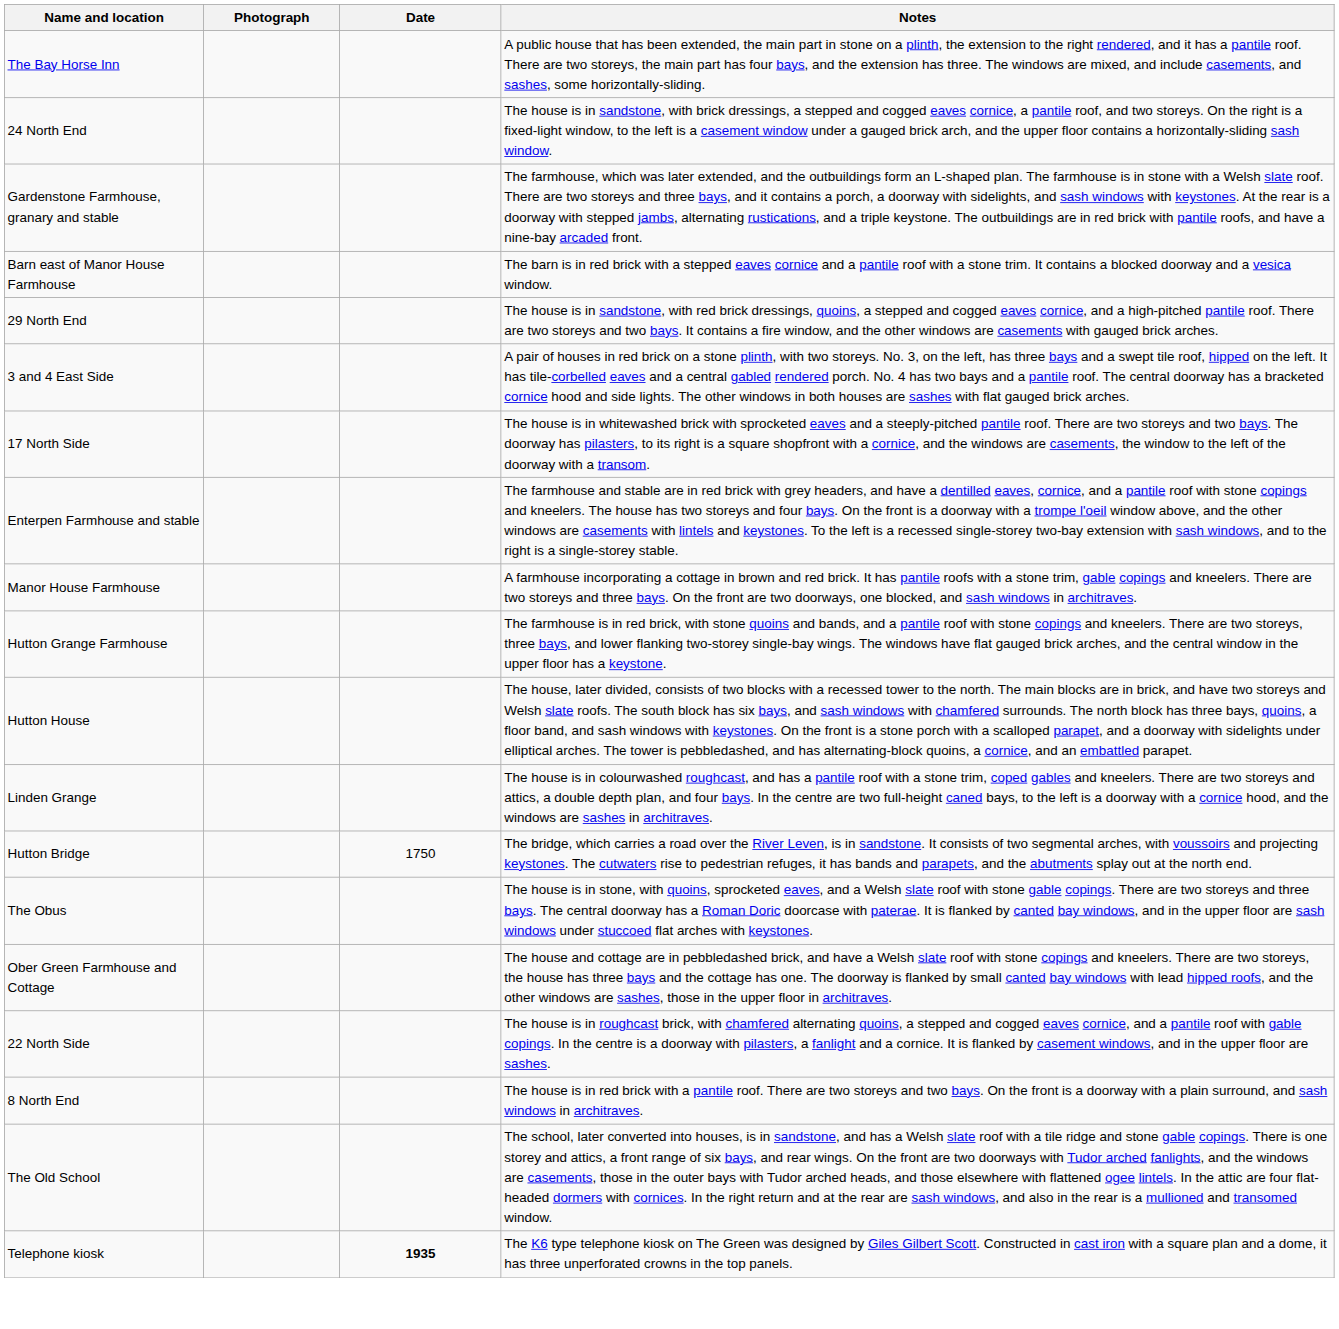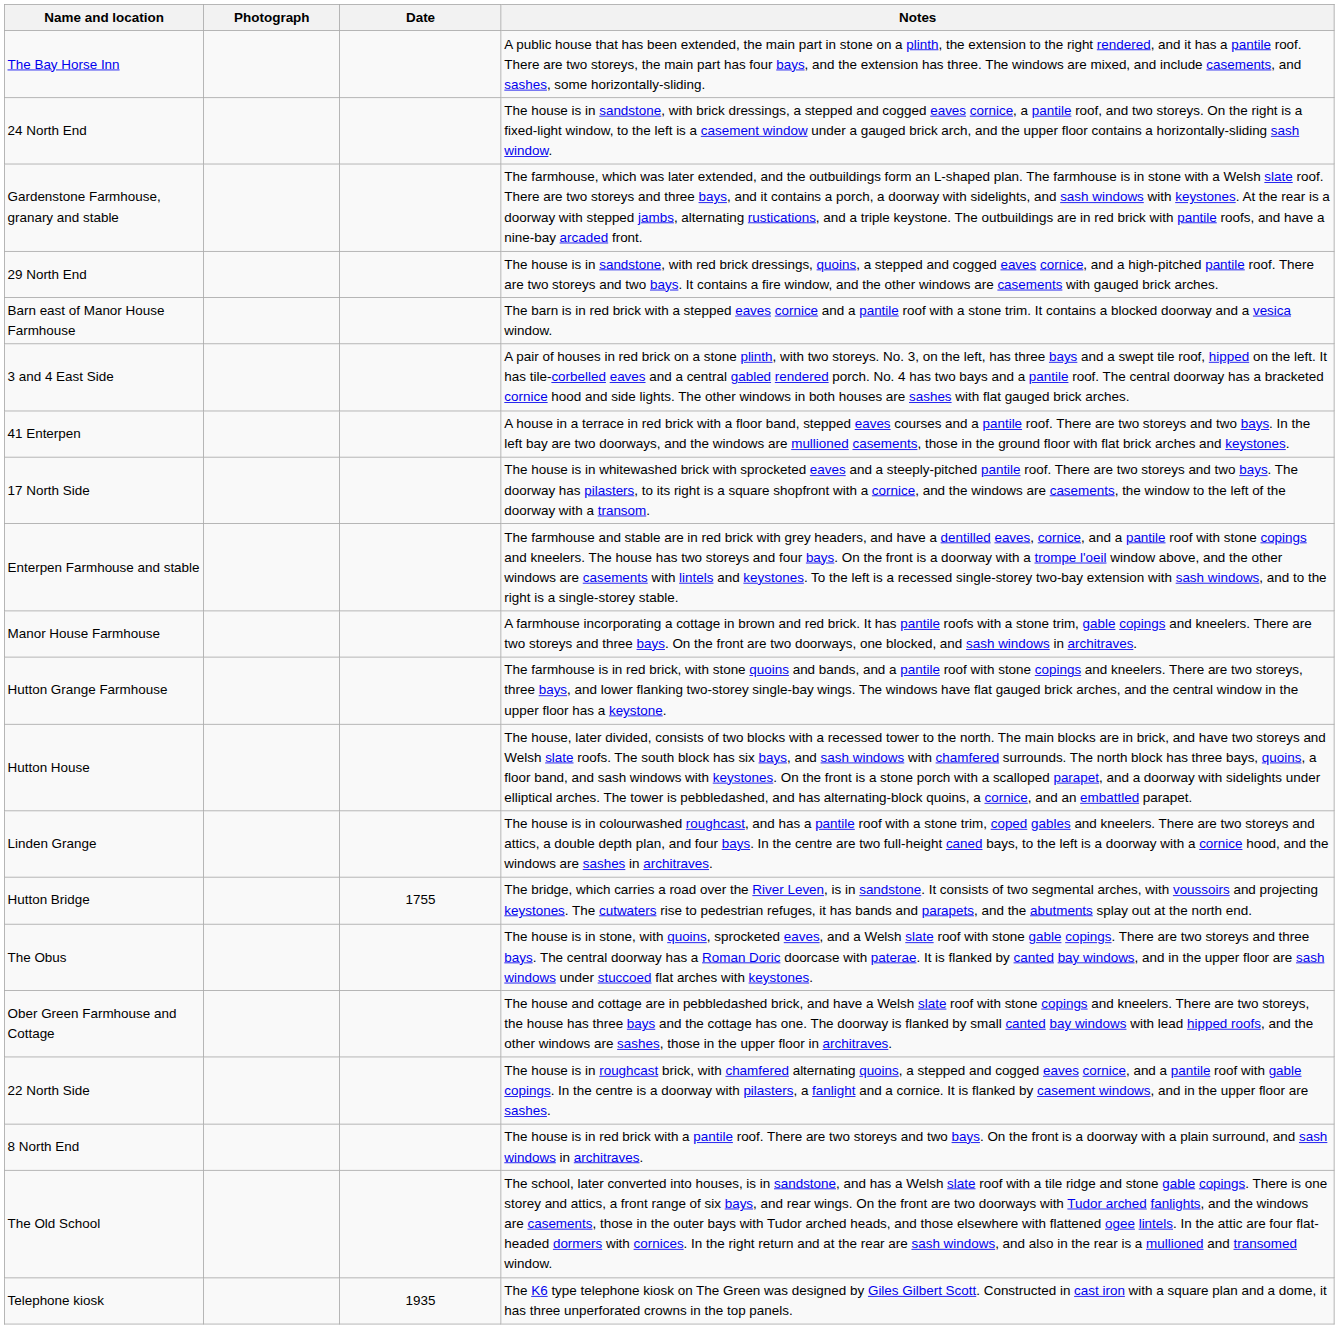rows swapped: (47, 320) <-> (86, 274)
+ row: (44, 434)
(421, 854) 1750 -> (421, 900) 1755
(421, 1254) bold -> (421, 1300) normal
